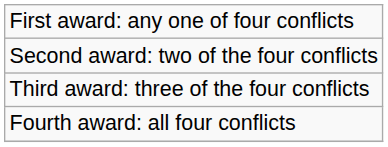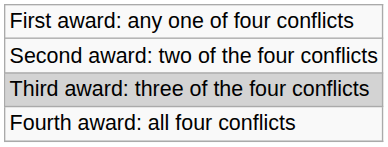(190, 89) no background -> (190, 89) lightgrey background
